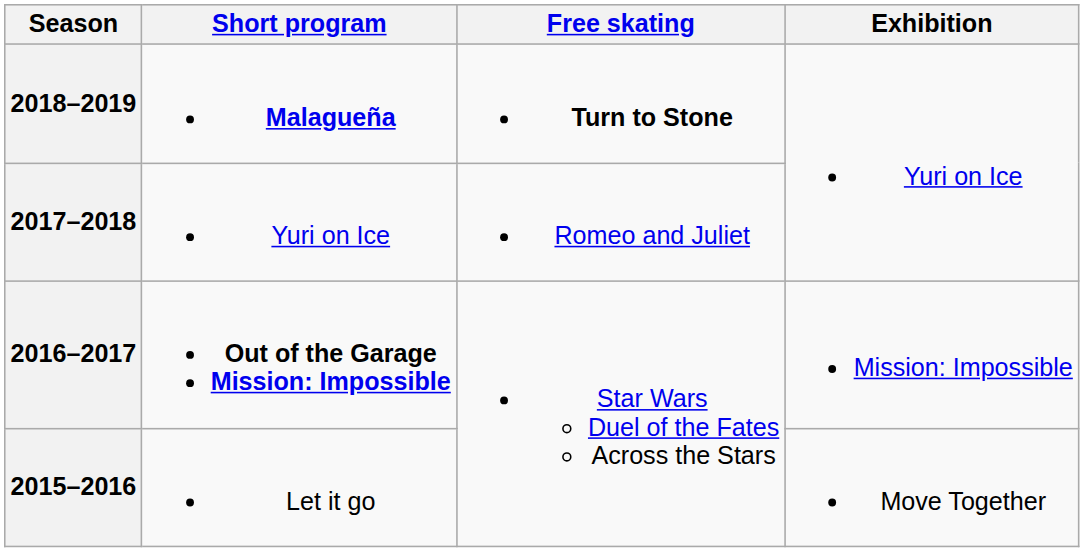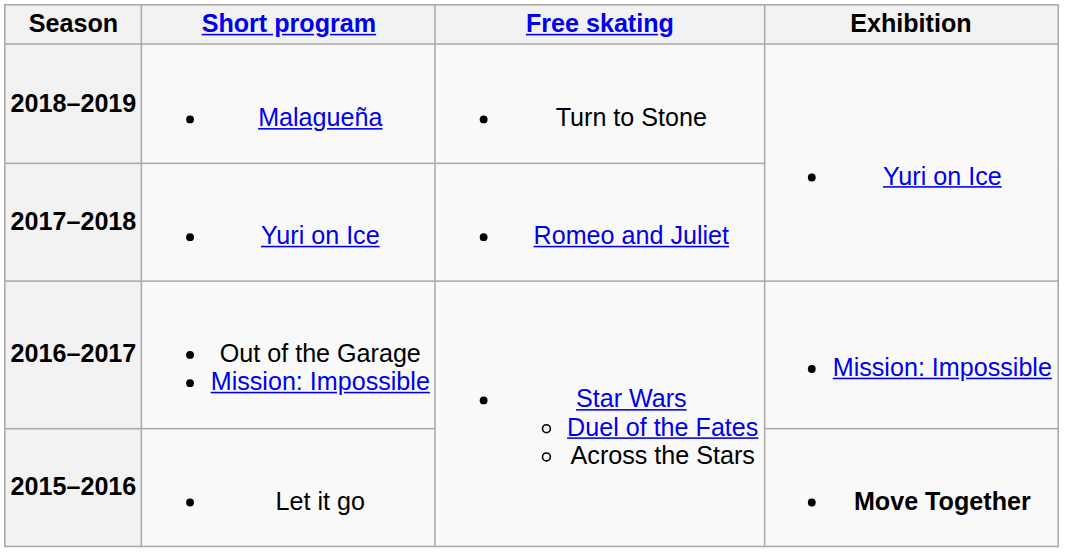(299, 118) bold -> (289, 118) normal
(621, 118) bold -> (600, 118) normal
(299, 369) bold -> (289, 369) normal
(932, 501) normal -> (911, 501) bold
